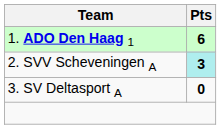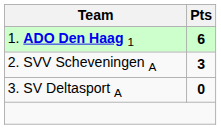(201, 64) paleturquoise background -> (201, 64) no background
